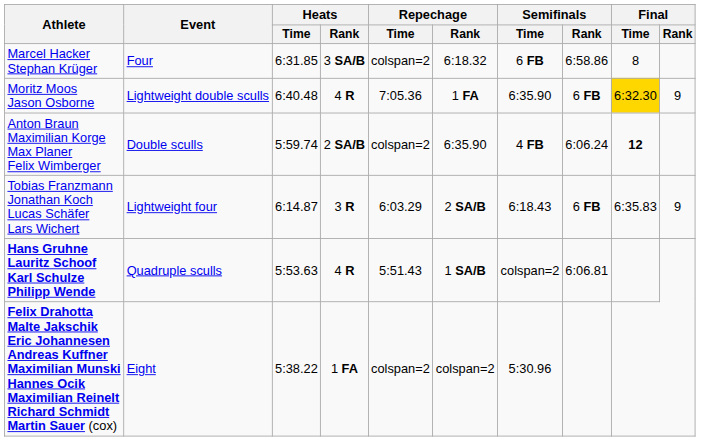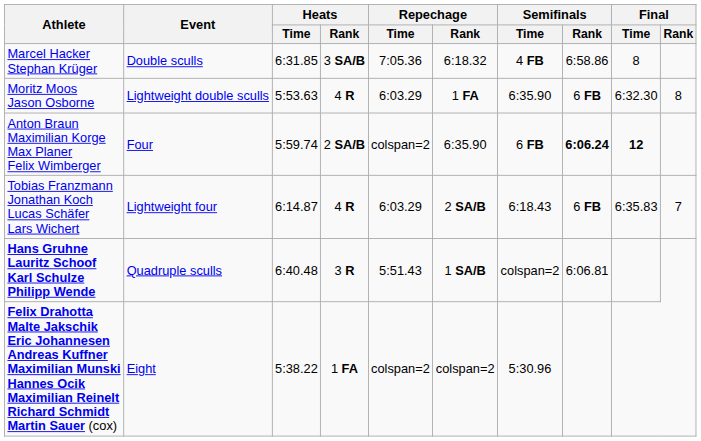(140, 61) Four -> (165, 61) Double sculls
(400, 61) colspan=2 -> (400, 61) 7:05.36
(530, 61) 6 FB -> (530, 61) 4 FB
(296, 96) 6:40.48 -> (296, 96) 5:53.63
(400, 96) 7:05.36 -> (400, 96) 6:03.29
(635, 96) gold background -> (636, 96) no background
(678, 96) 9 -> (678, 96) 8
(165, 145) Double sculls -> (140, 145) Four
(530, 145) 4 FB -> (530, 145) 6 FB
(587, 145) normal -> (587, 145) bold
(344, 208) 3 R -> (344, 208) 4 R
(678, 208) 9 -> (678, 208) 7
(296, 271) 5:53.63 -> (296, 271) 6:40.48
(344, 271) 4 R -> (344, 271) 3 R
